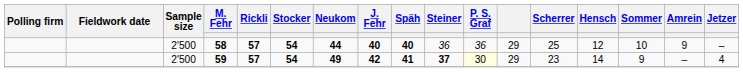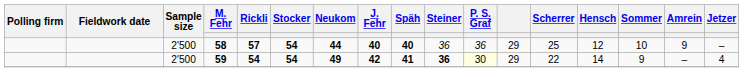(254, 60) 57 -> (254, 60) 54
(444, 60) 37 -> (444, 60) 36
(554, 60) 23 -> (554, 60) 22
